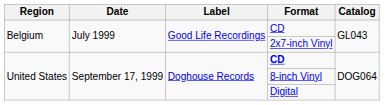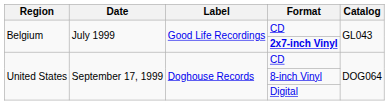(301, 44) normal -> (304, 44) bold
(277, 60) bold -> (277, 60) normal
